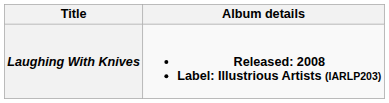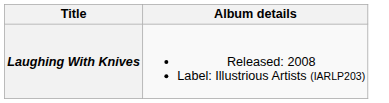(263, 68) bold -> (255, 68) normal
